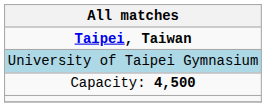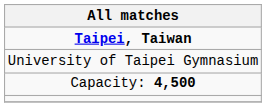(133, 61) lightblue background -> (133, 61) no background
